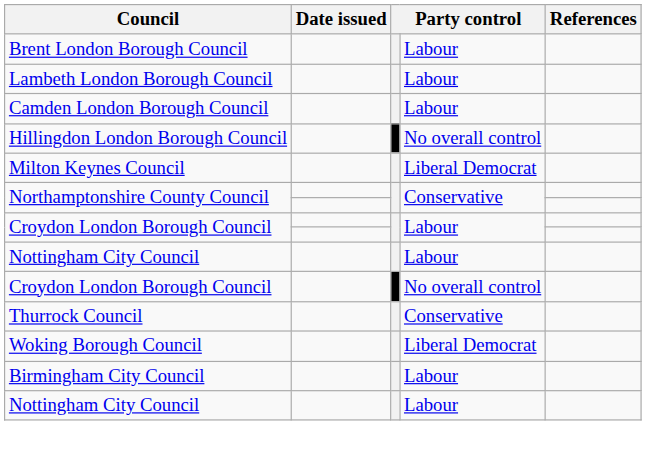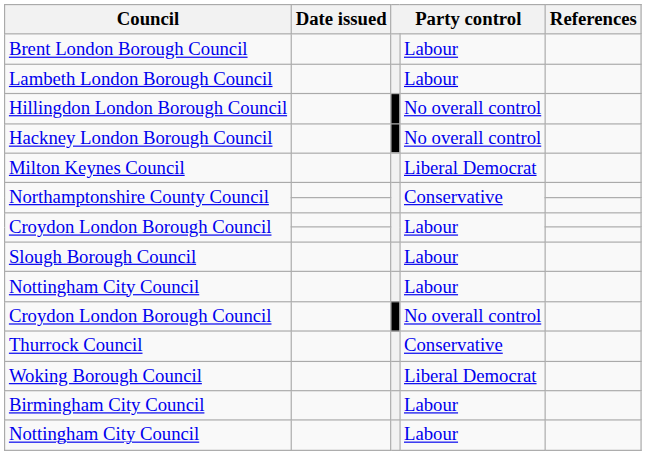- row: (139, 108)
+ row: (141, 138)
+ row: (103, 256)
